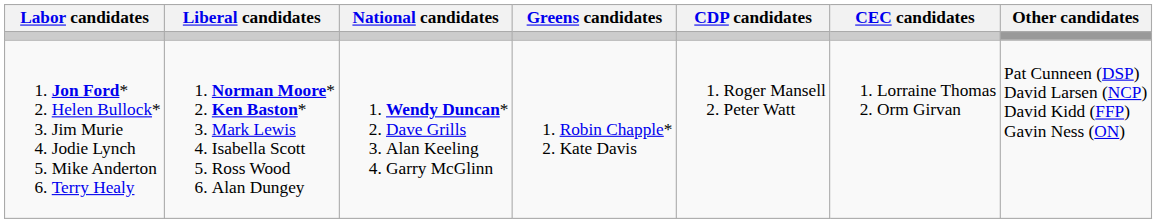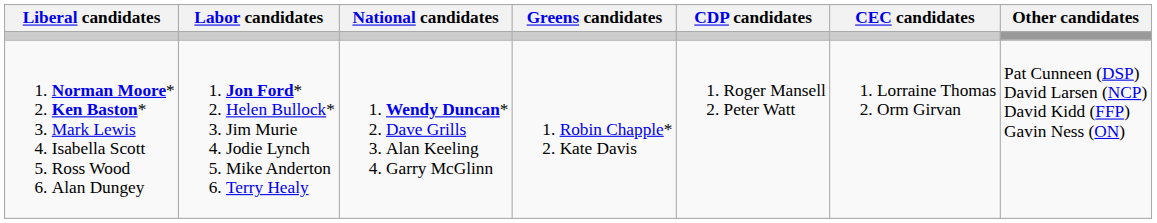columns swapped: (85, 18) <-> (252, 18)
